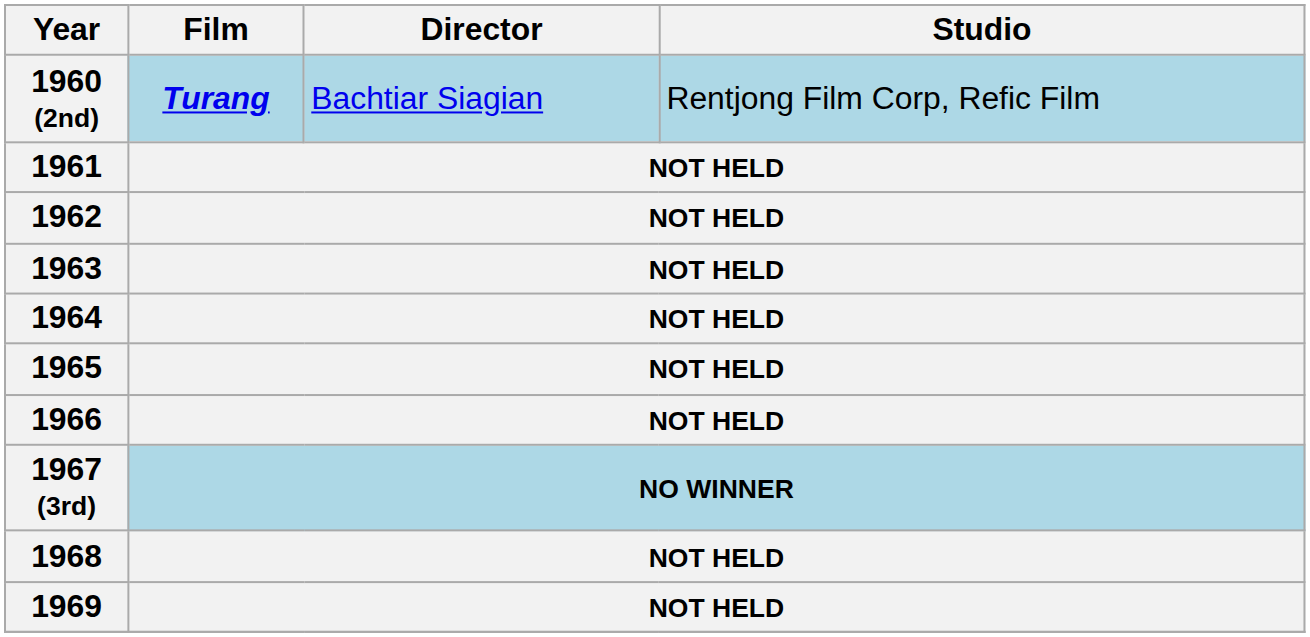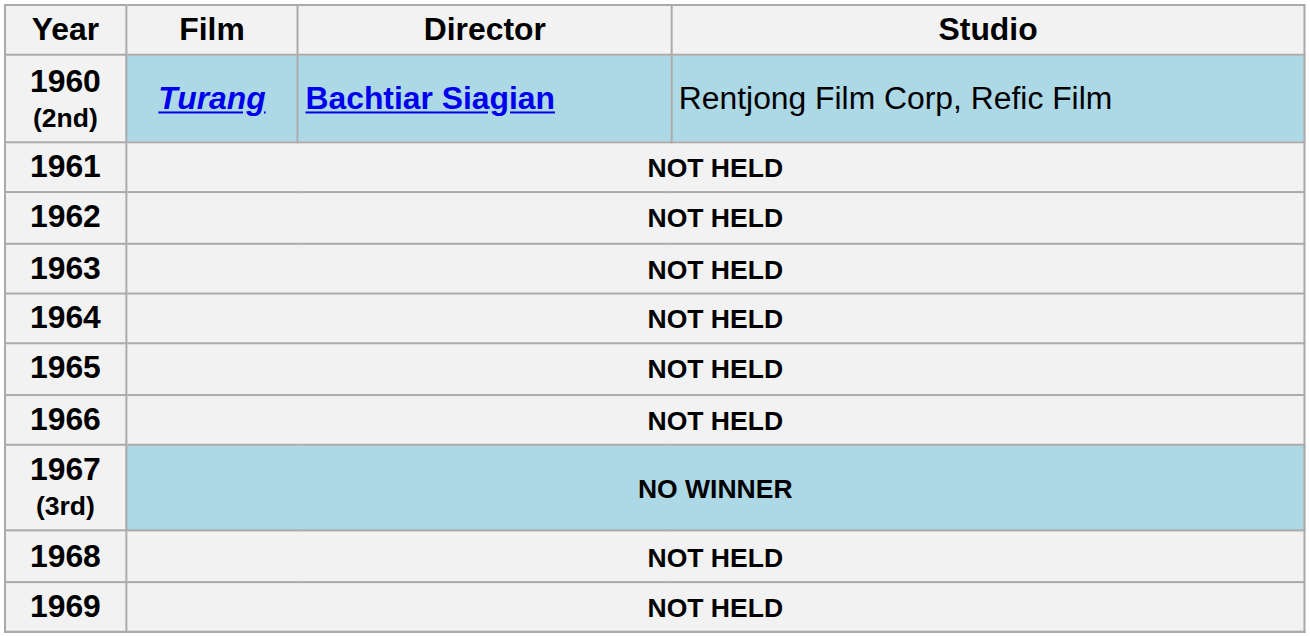(427, 98) normal -> (430, 98) bold
